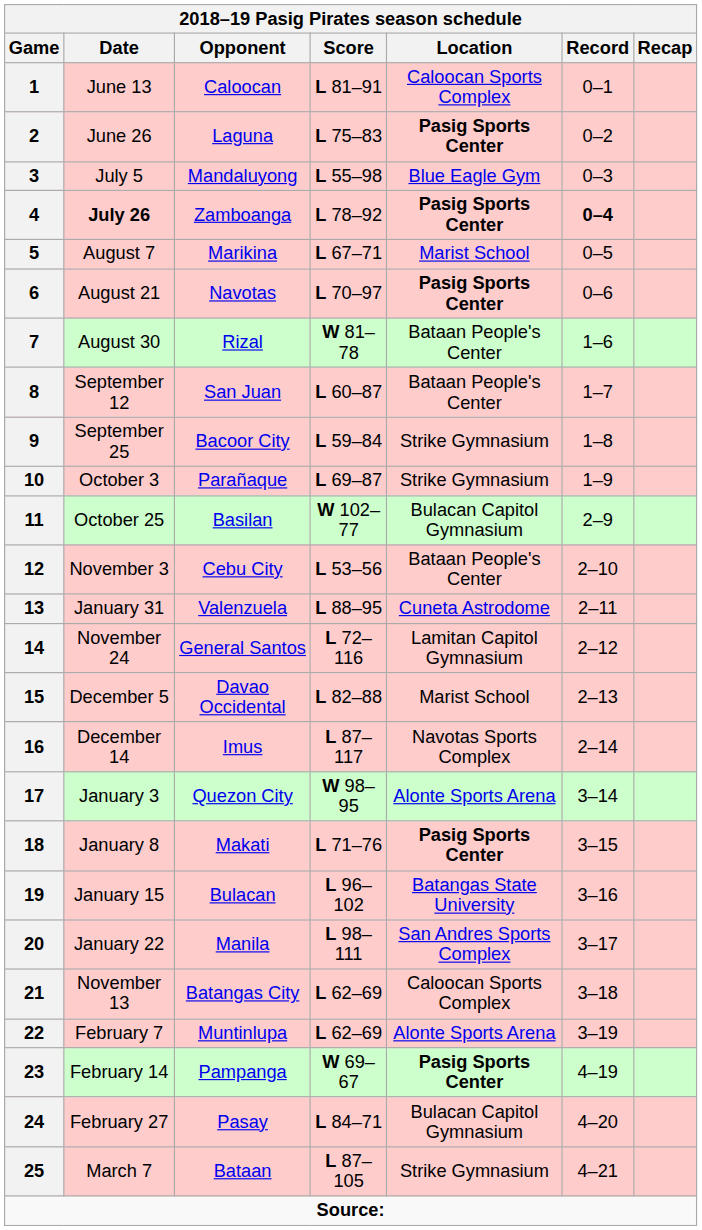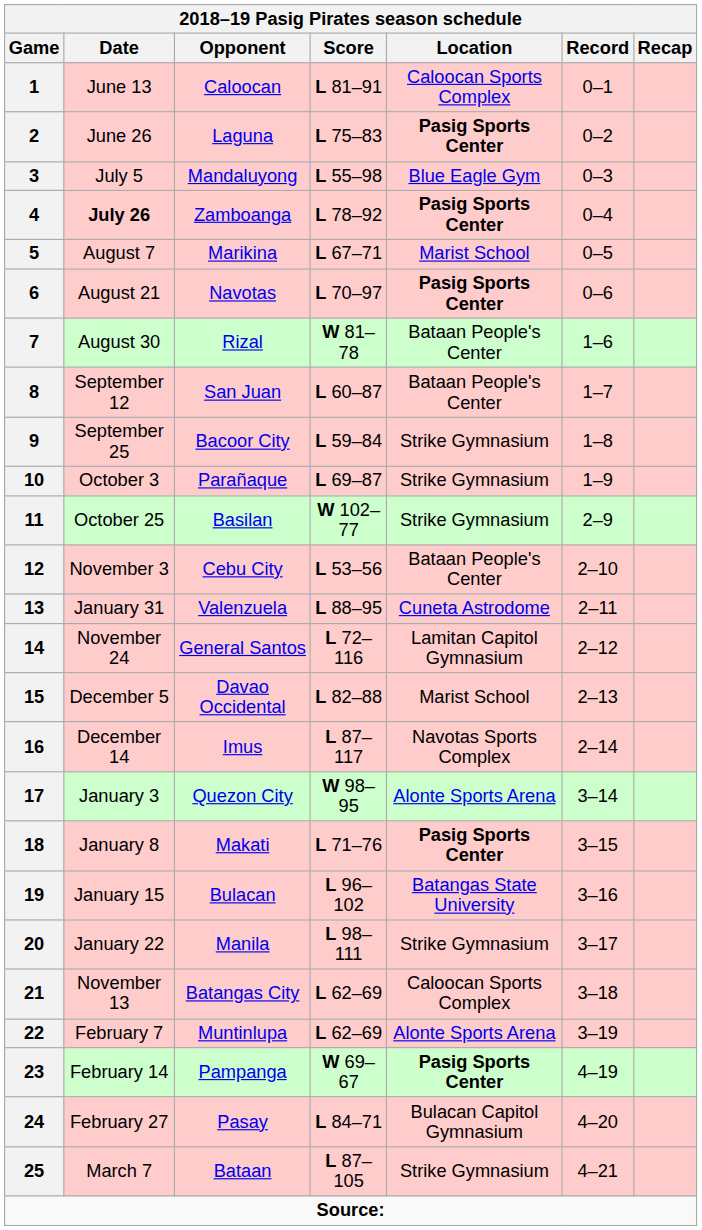(598, 214) bold -> (598, 214) normal
(474, 519) Bulacan Capitol Gymnasium -> (474, 519) Strike Gymnasium
(474, 944) San Andres Sports Complex -> (474, 944) Strike Gymnasium
